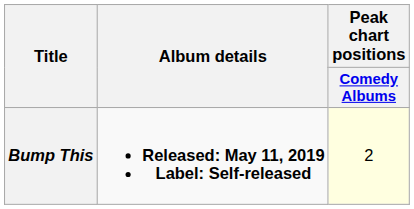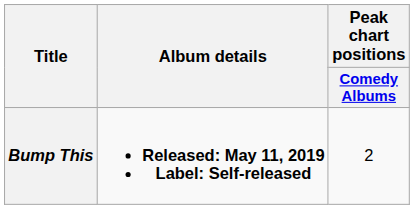(369, 155) lightyellow background -> (369, 155) no background
